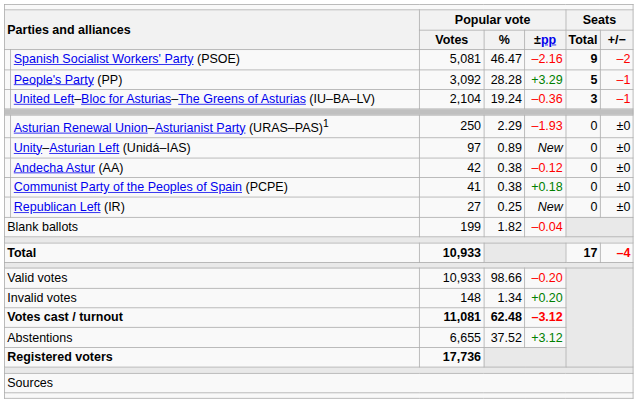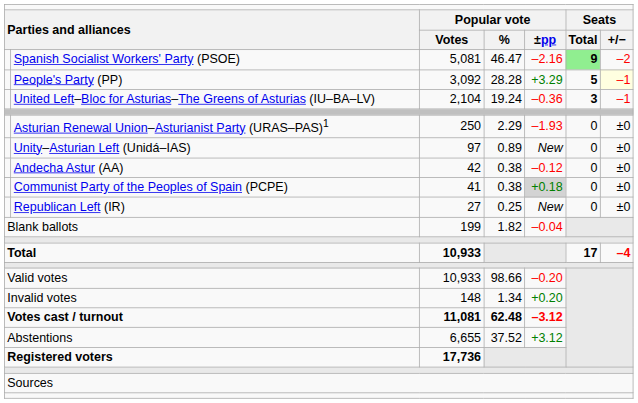(594, 59) no background -> (594, 59) lightgreen background
(623, 79) no background -> (623, 79) lightyellow background
(547, 187) no background -> (547, 187) lightgrey background
